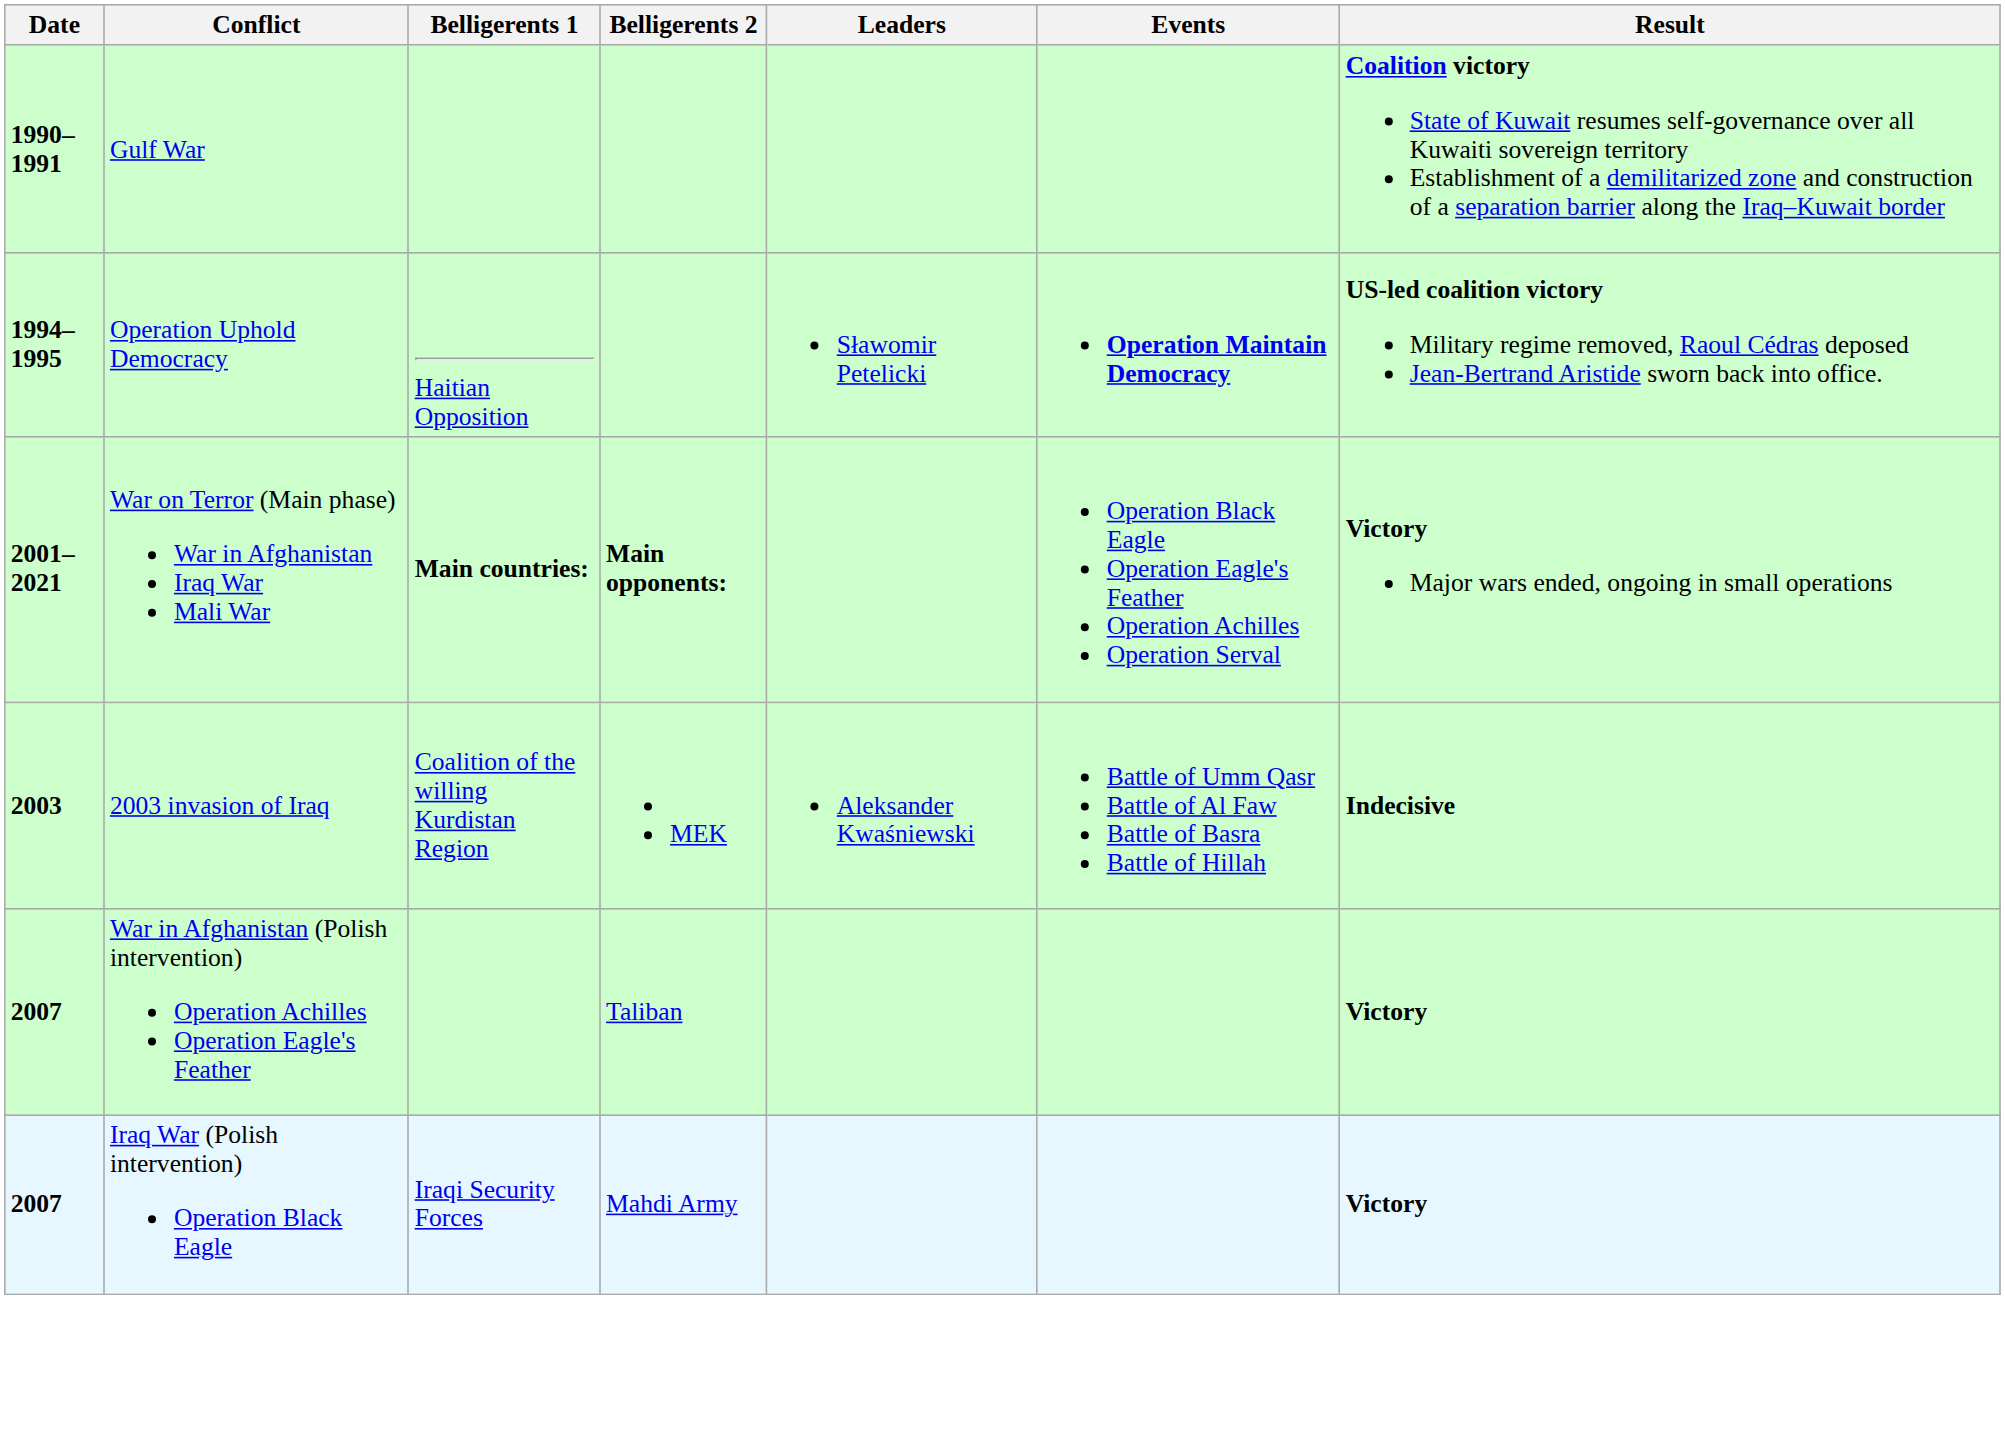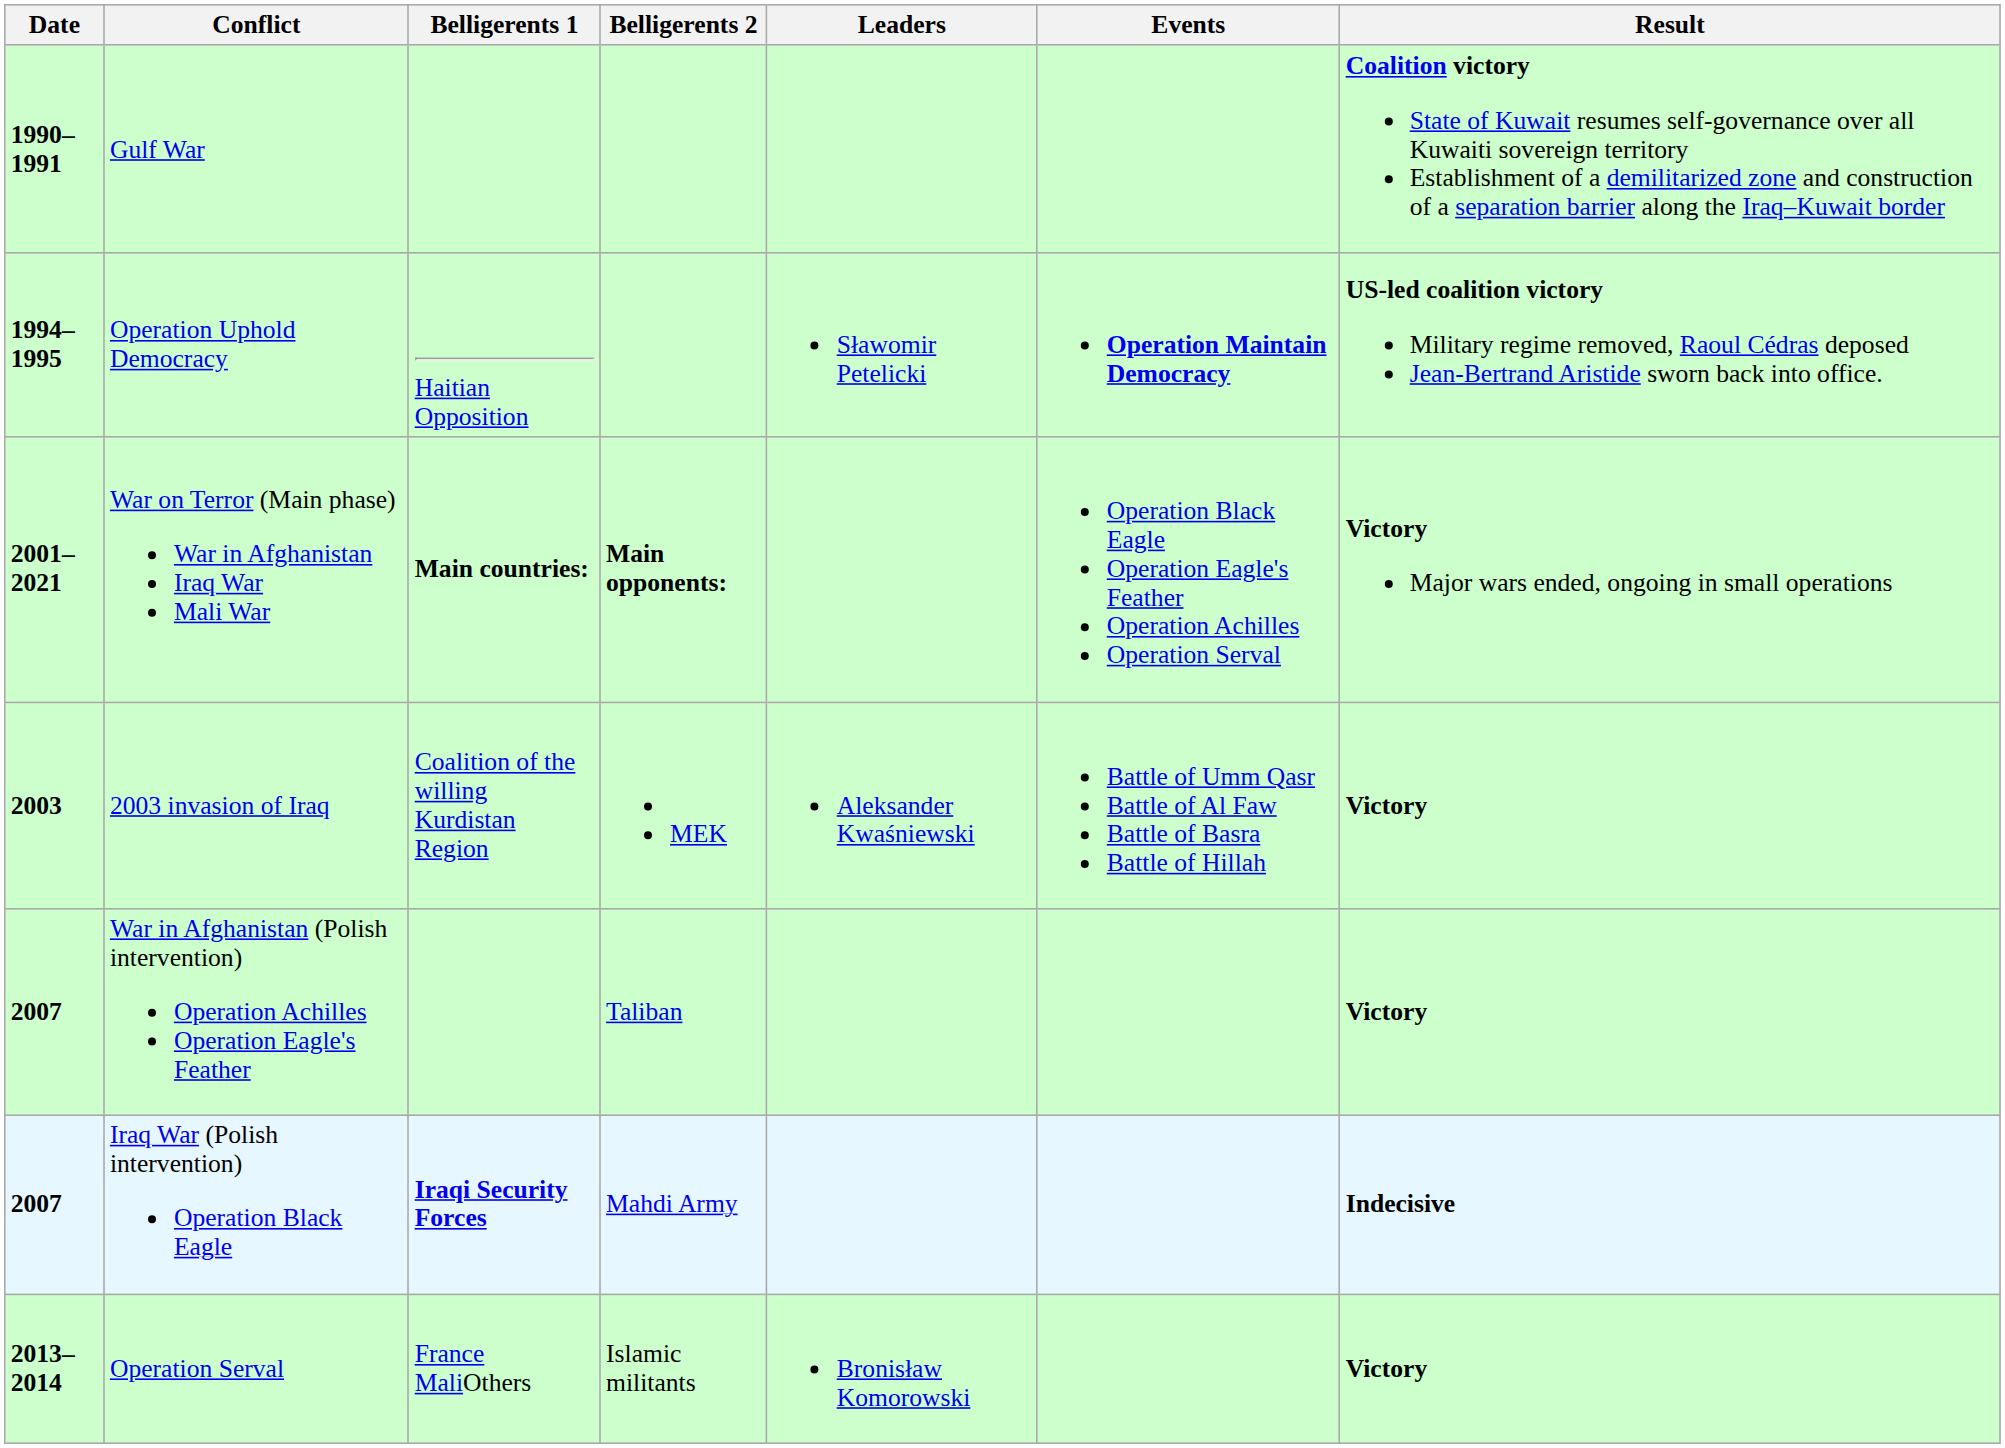(1400, 804) Indecisive -> (1386, 804) Victory
(485, 1204) normal -> (491, 1204) bold
(1386, 1204) Victory -> (1400, 1204) Indecisive
+ row: (197, 1368)
